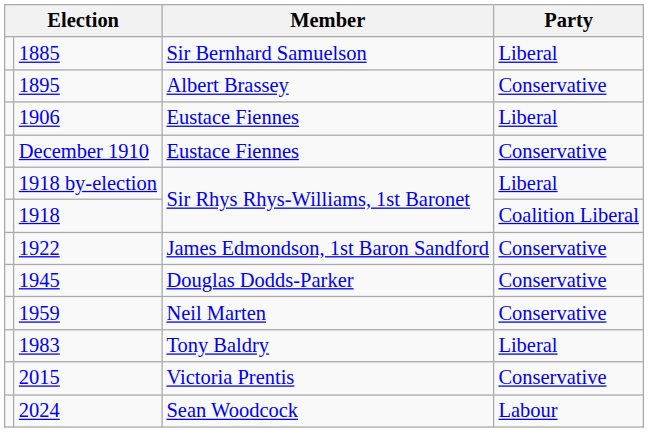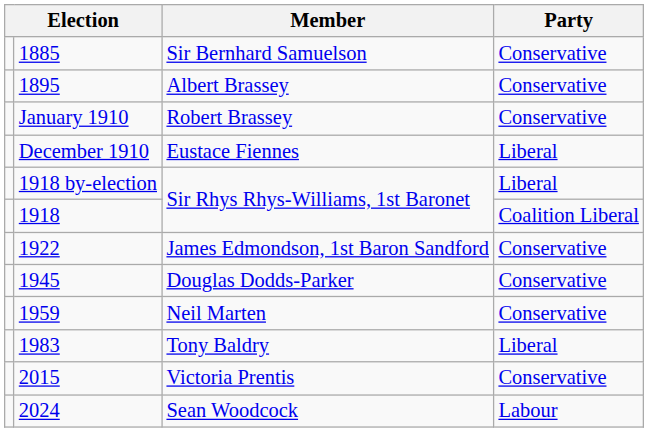(528, 53) Liberal -> (552, 53) Conservative
- row: (39, 118)
+ row: (74, 118)
(552, 150) Conservative -> (528, 150) Liberal
